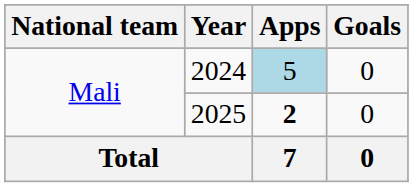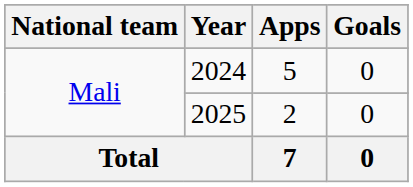(290, 70) lightblue background -> (290, 70) no background
(290, 114) bold -> (290, 114) normal
